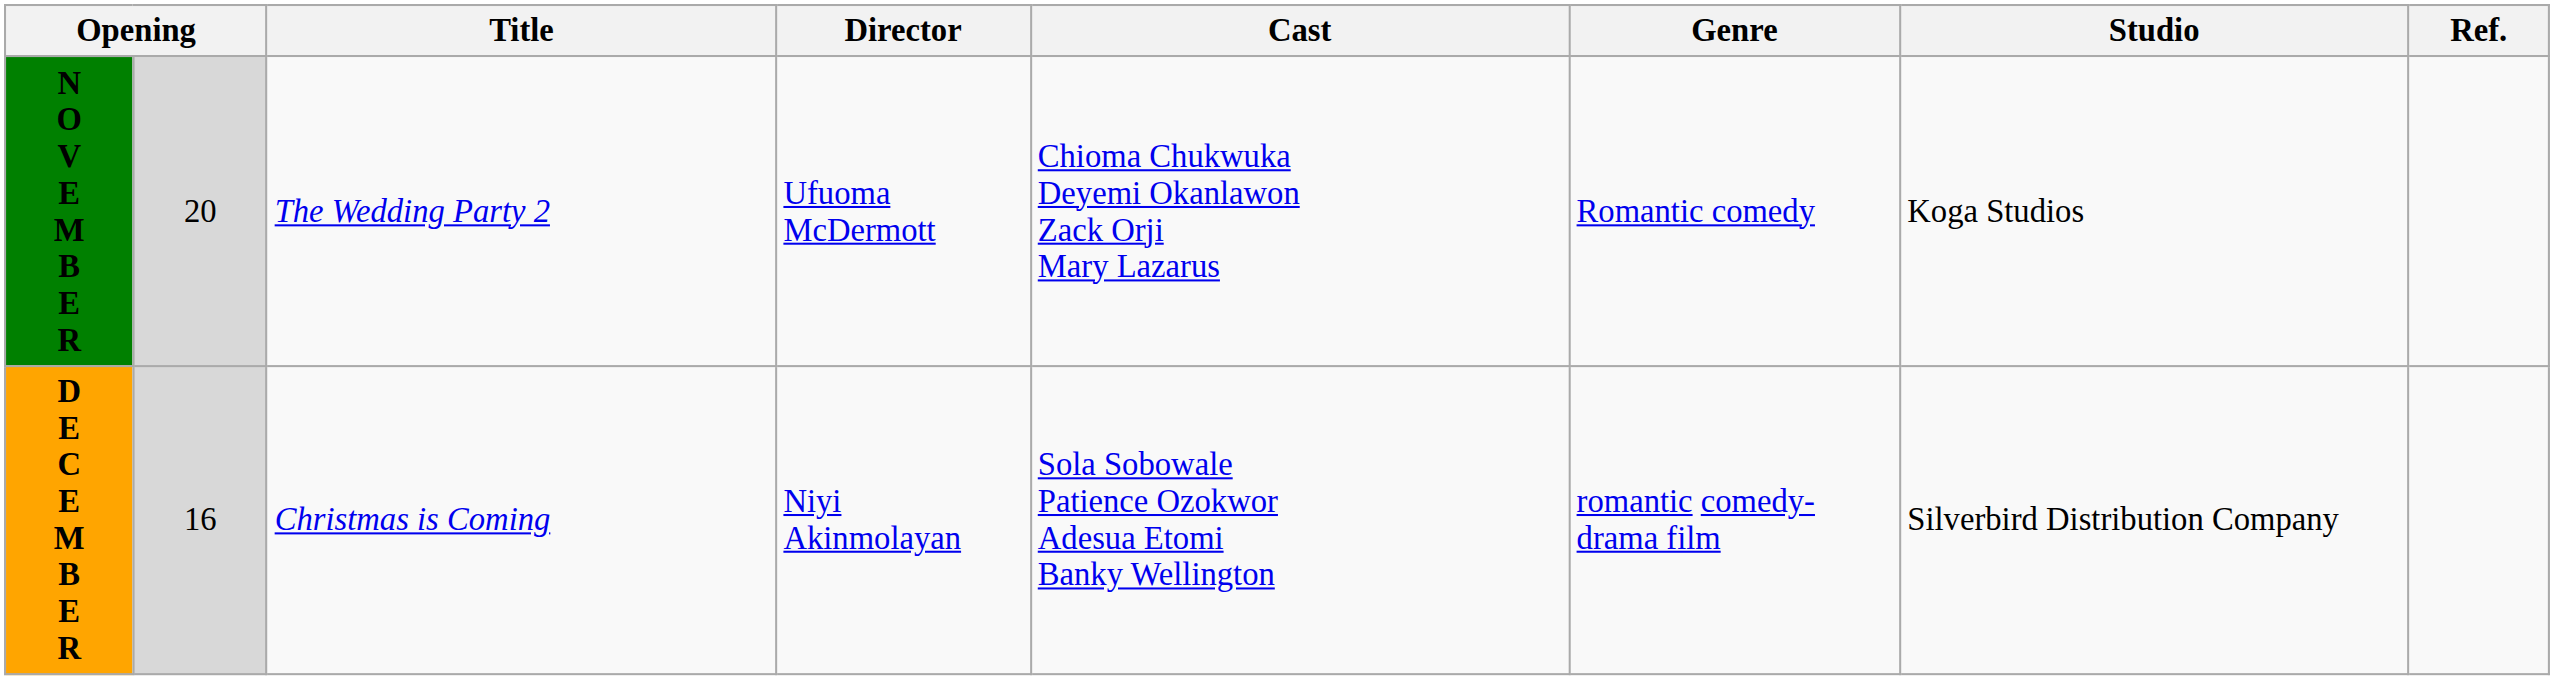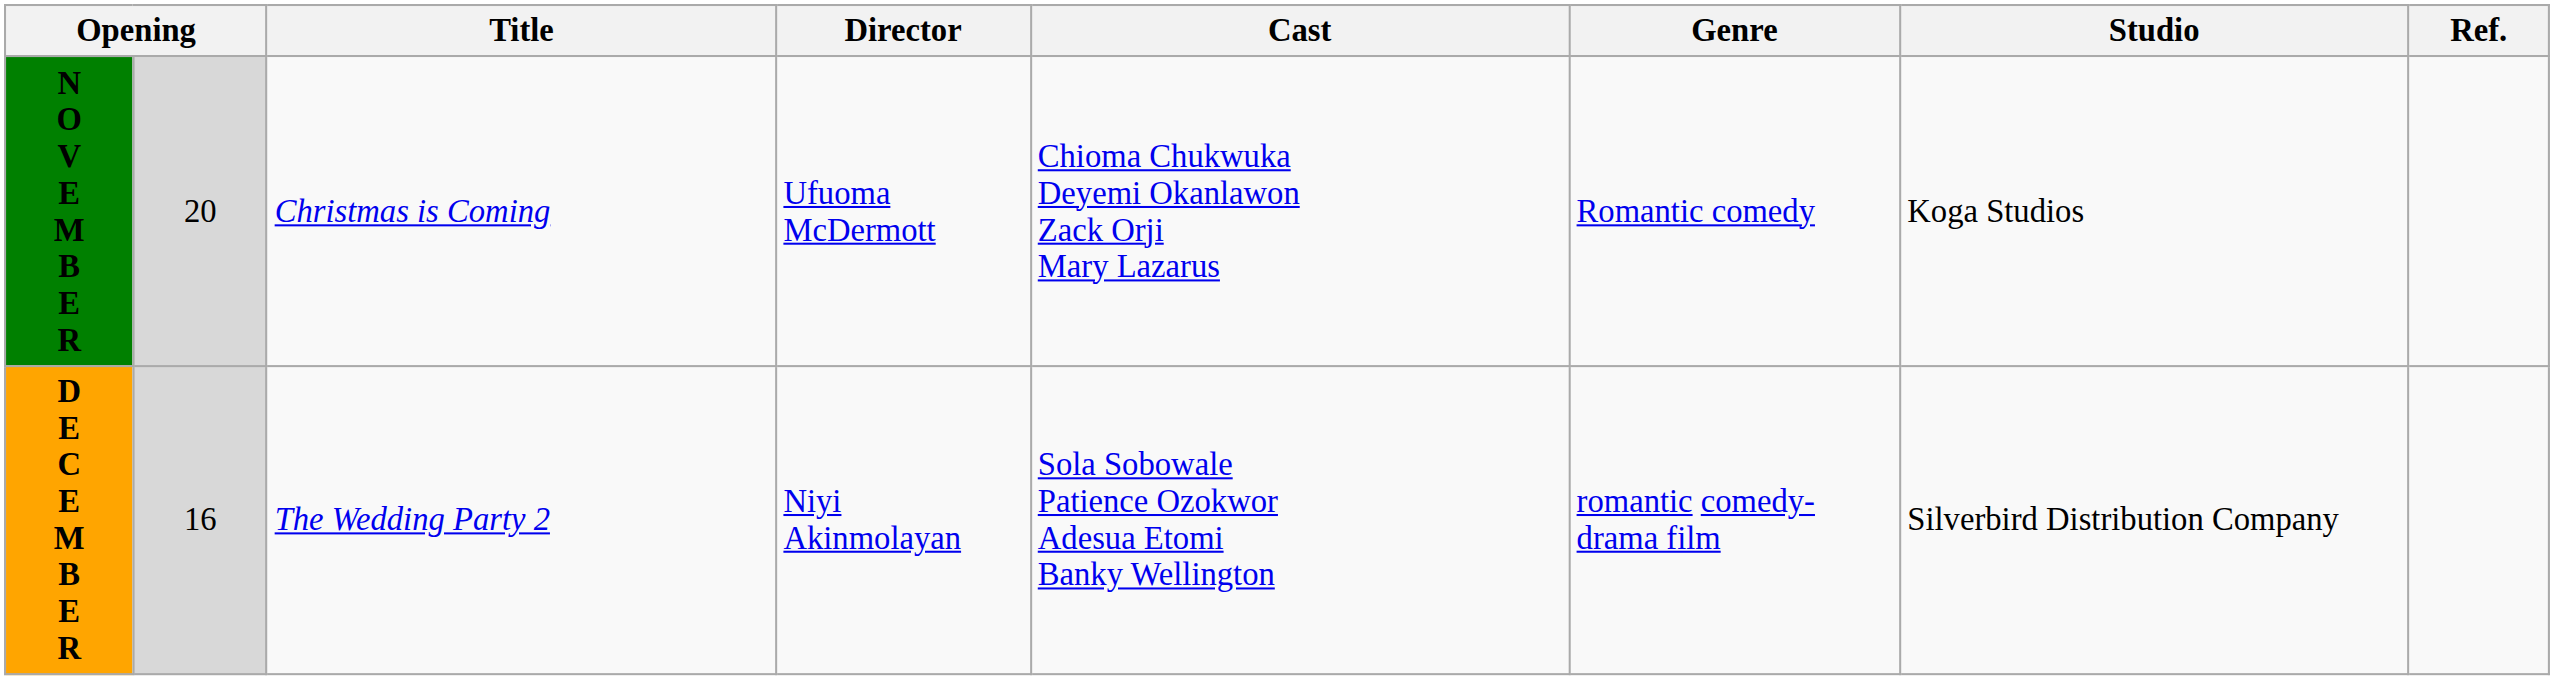(412, 210) The Wedding Party 2 -> (412, 210) Christmas is Coming
(412, 519) Christmas is Coming -> (412, 519) The Wedding Party 2
